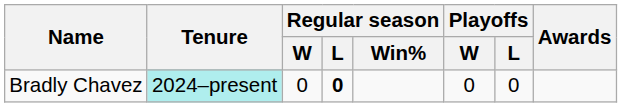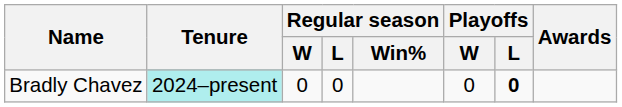(338, 85) bold -> (338, 85) normal
(514, 85) normal -> (514, 85) bold
